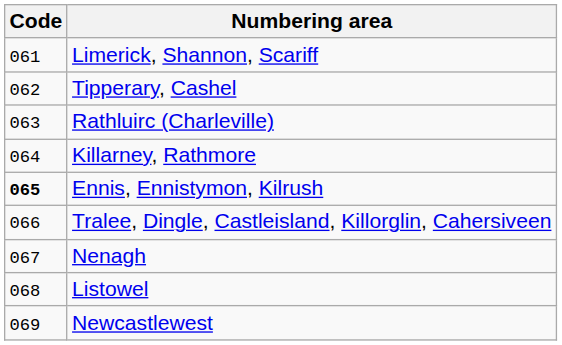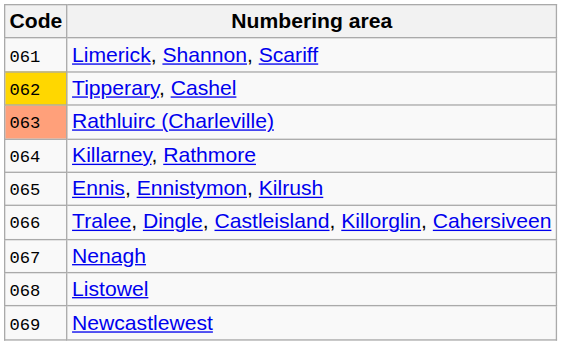(25, 90) no background -> (25, 90) gold background
(25, 124) no background -> (25, 124) lightsalmon background
(25, 189) bold -> (25, 191) normal
